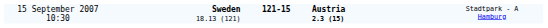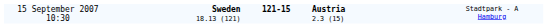(328, 19) bold -> (328, 19) normal
